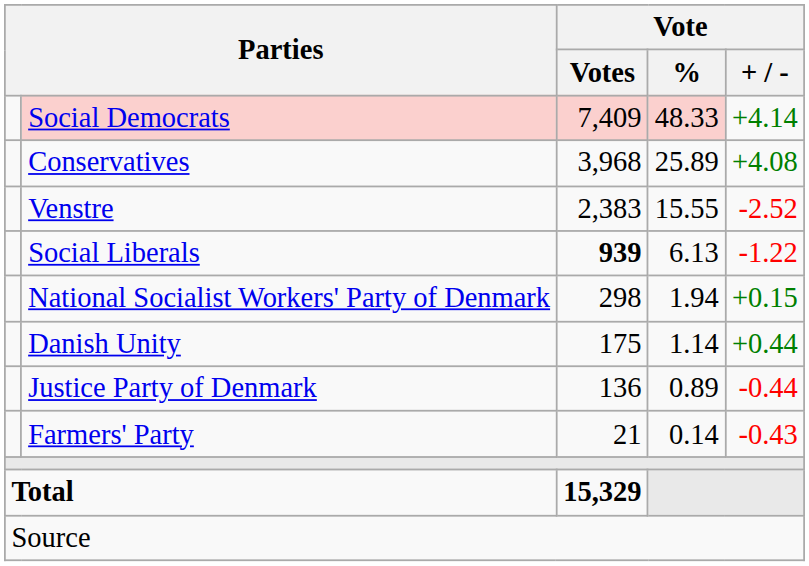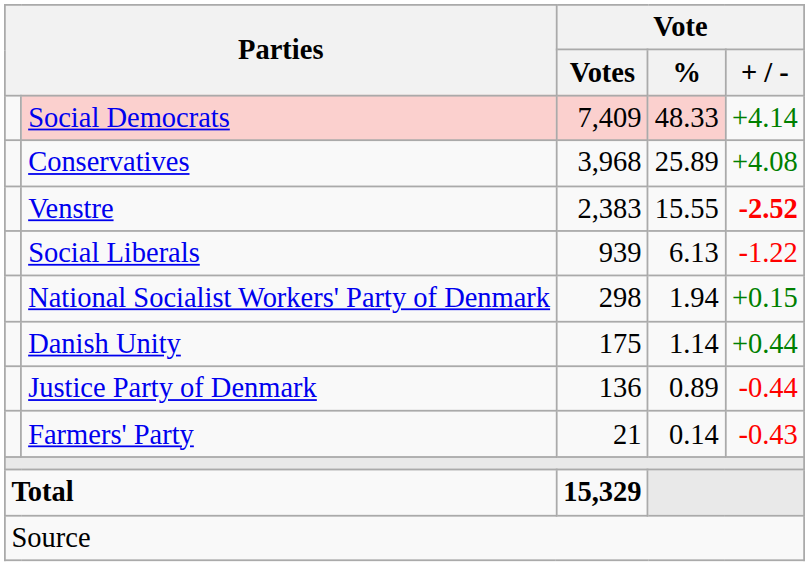(768, 207) normal -> (768, 207) bold
(620, 252) bold -> (620, 252) normal
